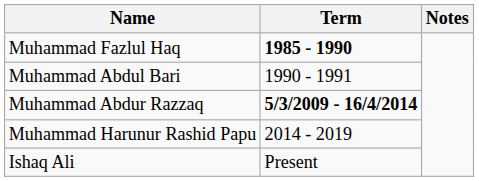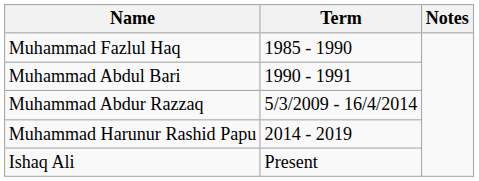(308, 47) bold -> (308, 47) normal
(341, 104) bold -> (341, 104) normal
